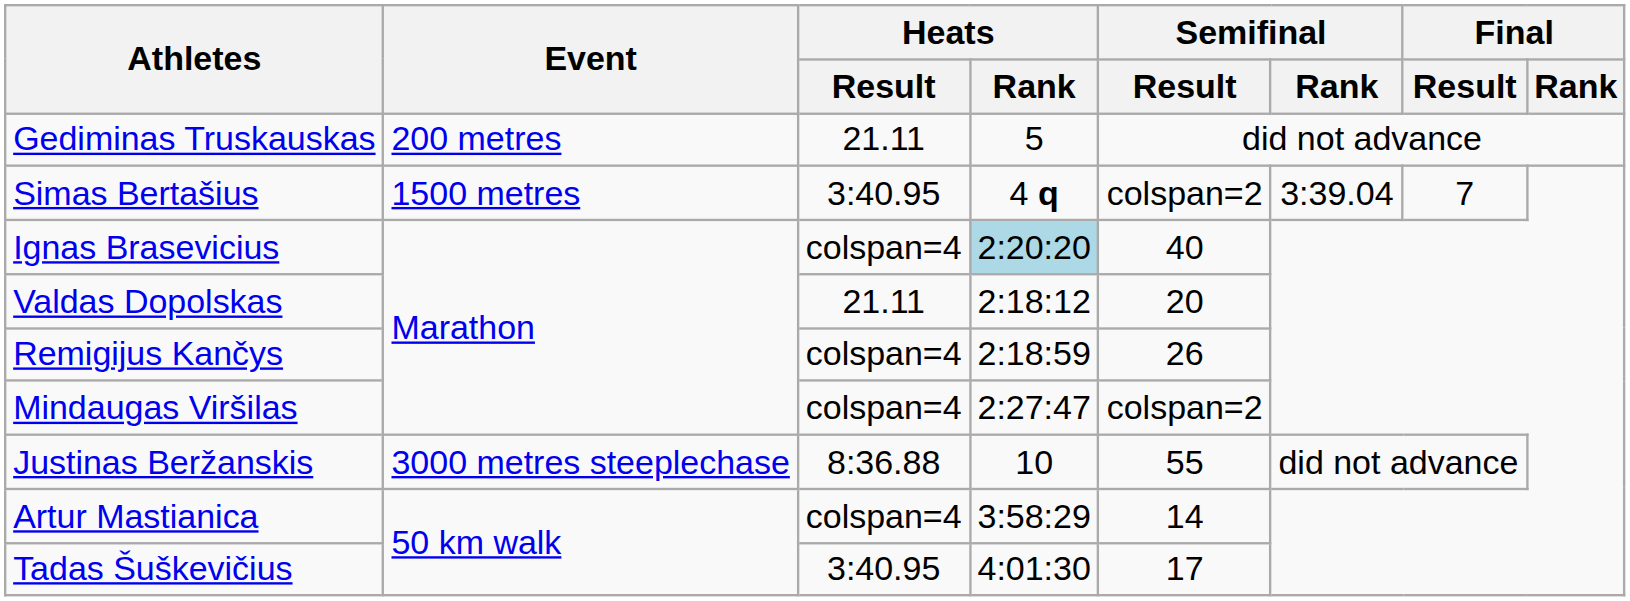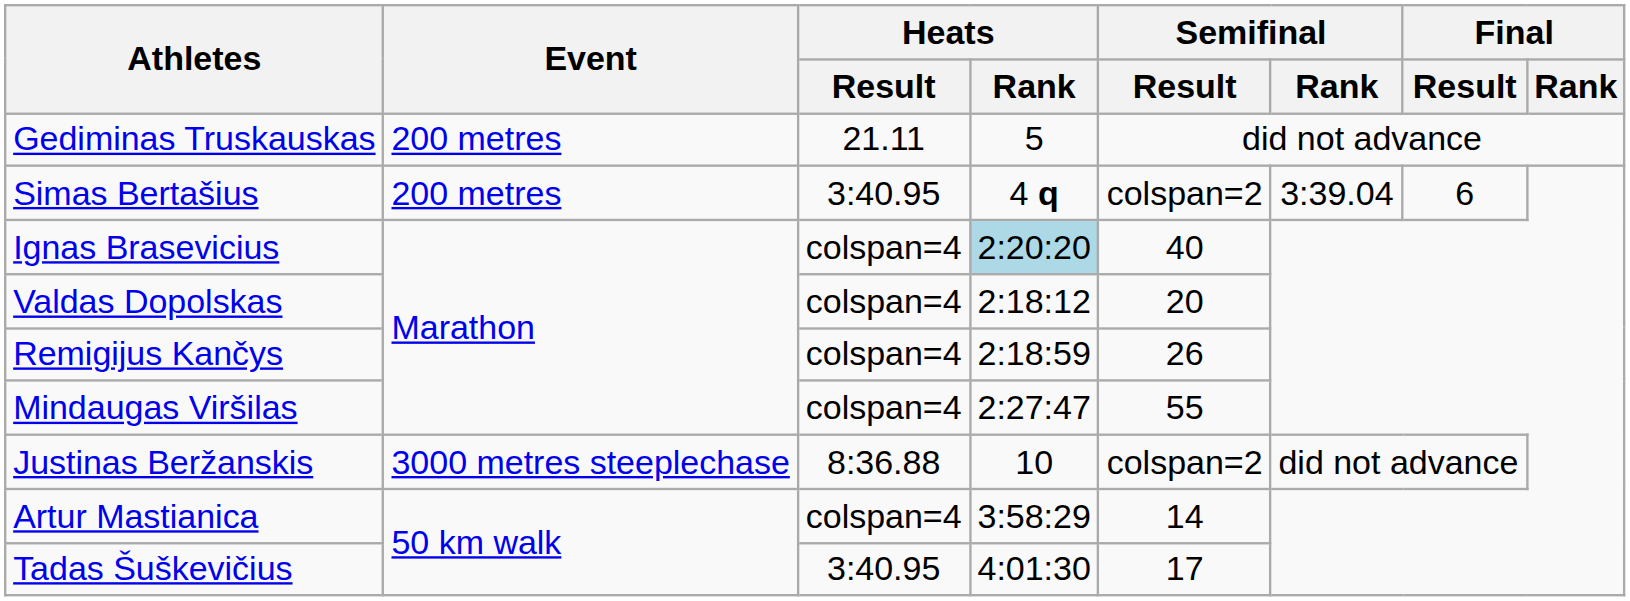(486, 193) 1500 metres -> (476, 193) 200 metres
(1465, 193) 7 -> (1465, 193) 6
(884, 301) 21.11 -> (884, 301) colspan=4
(1185, 408) colspan=2 -> (1185, 408) 55
(1185, 462) 55 -> (1185, 462) colspan=2
